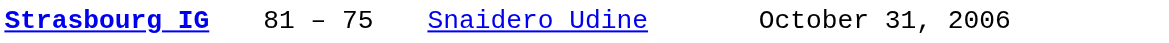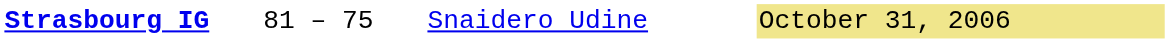(885, 21) no background -> (885, 21) khaki background
